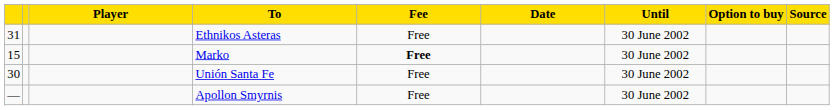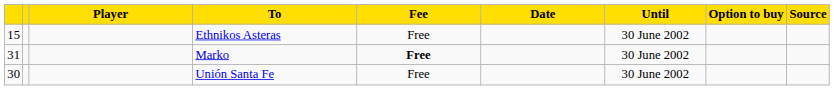(14, 34) 31 -> (14, 34) 15
(14, 54) 15 -> (14, 54) 31
- row: (239, 94)
